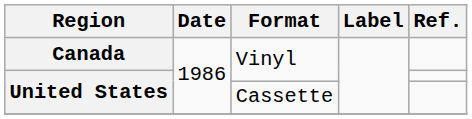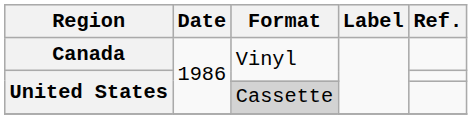(285, 97) no background -> (285, 97) lightgrey background
